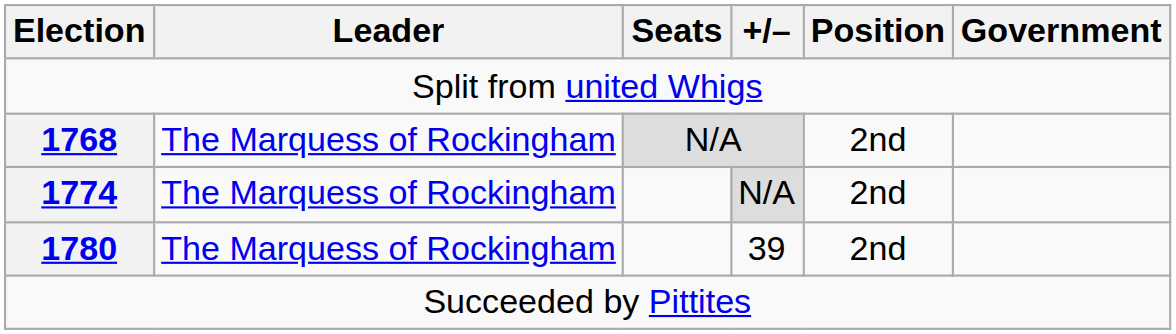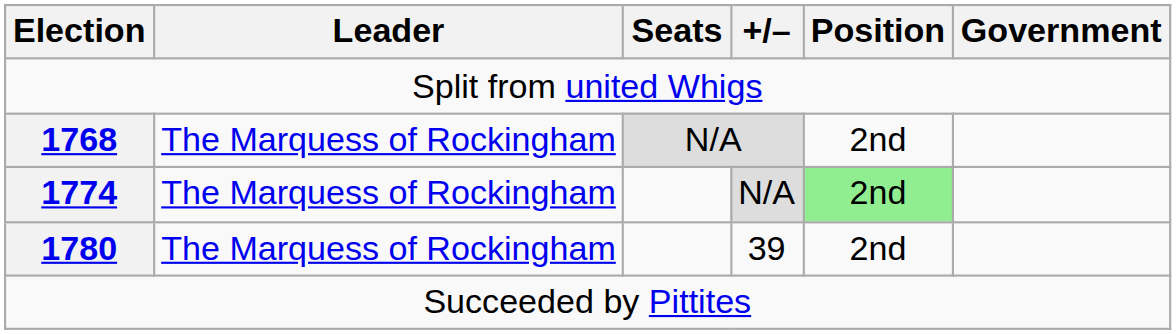(878, 193) no background -> (878, 193) lightgreen background
